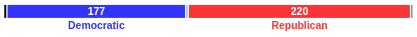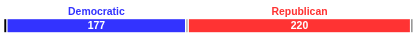rows swapped: (96, 11) <-> (96, 25)
